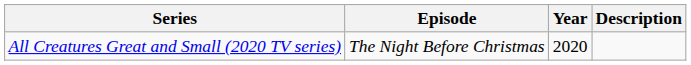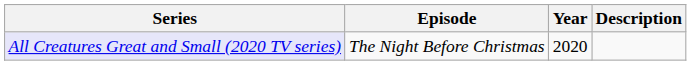(175, 45) no background -> (175, 45) lavender background
